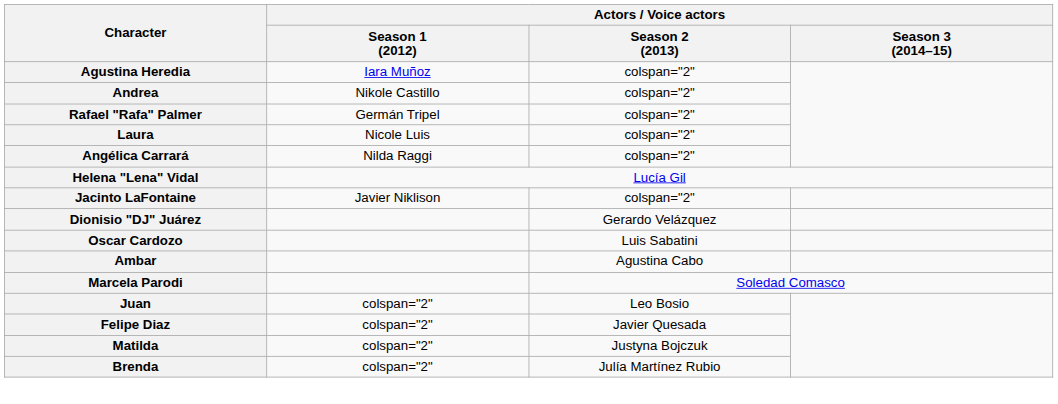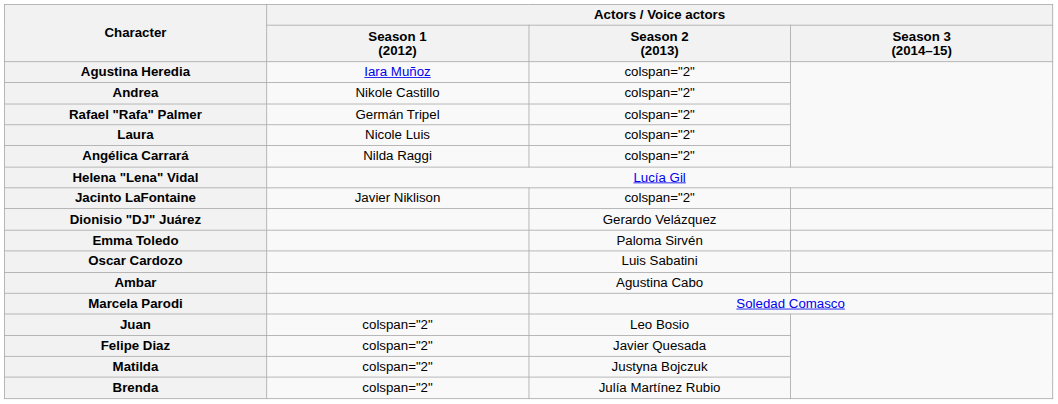+ row: (135, 240)
